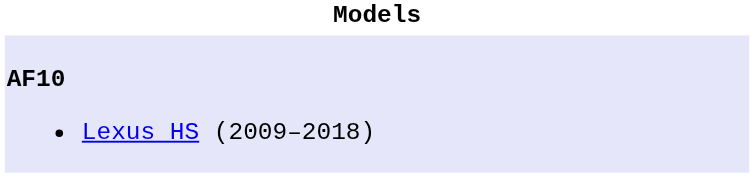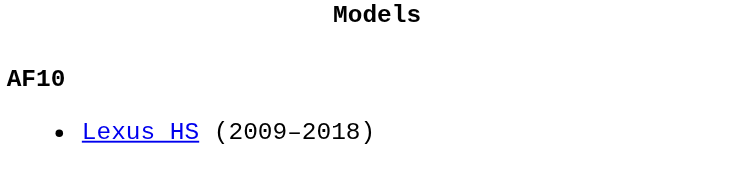(377, 106) lavender background -> (377, 106) no background
